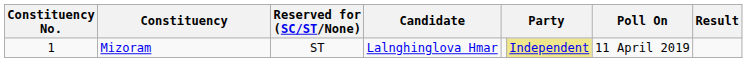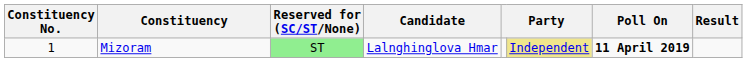(317, 48) no background -> (317, 48) lightgreen background
(642, 48) normal -> (642, 48) bold
